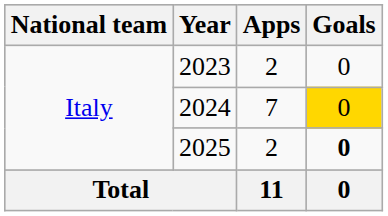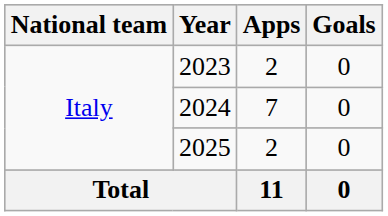(344, 107) gold background -> (344, 107) no background
(344, 148) bold -> (344, 148) normal
